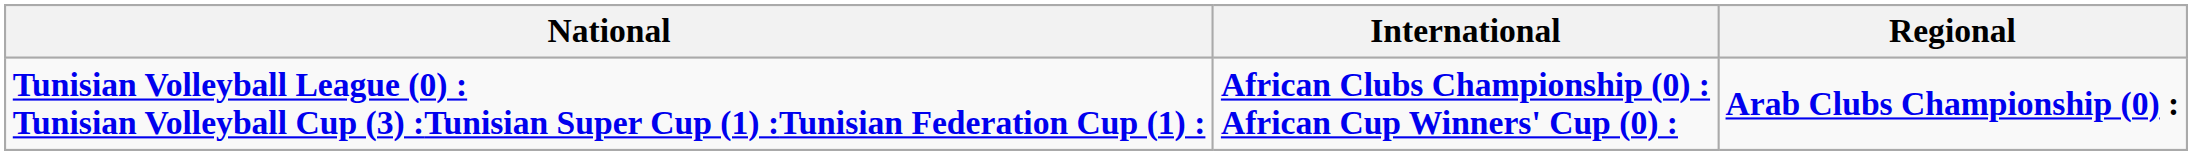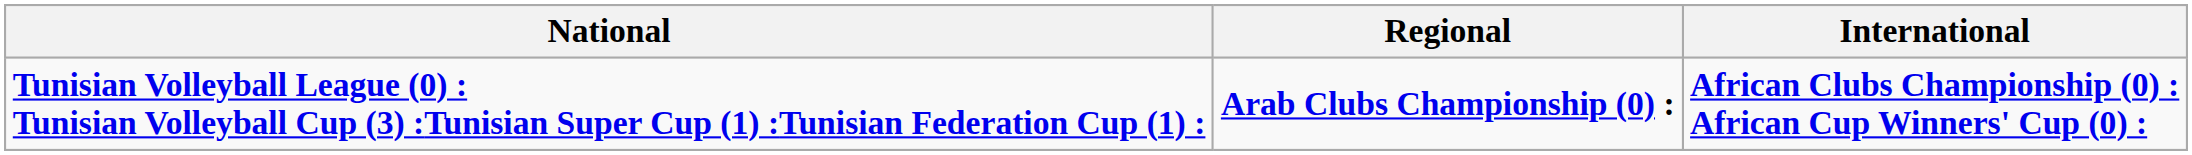columns swapped: (1465, 31) <-> (1952, 31)
